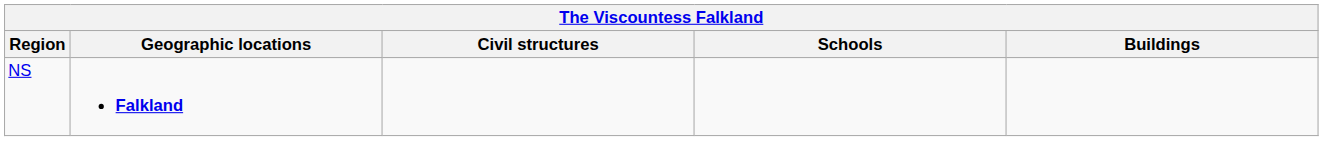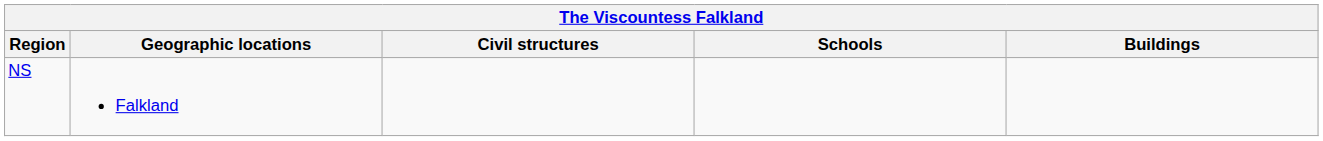(226, 106) bold -> (226, 106) normal
